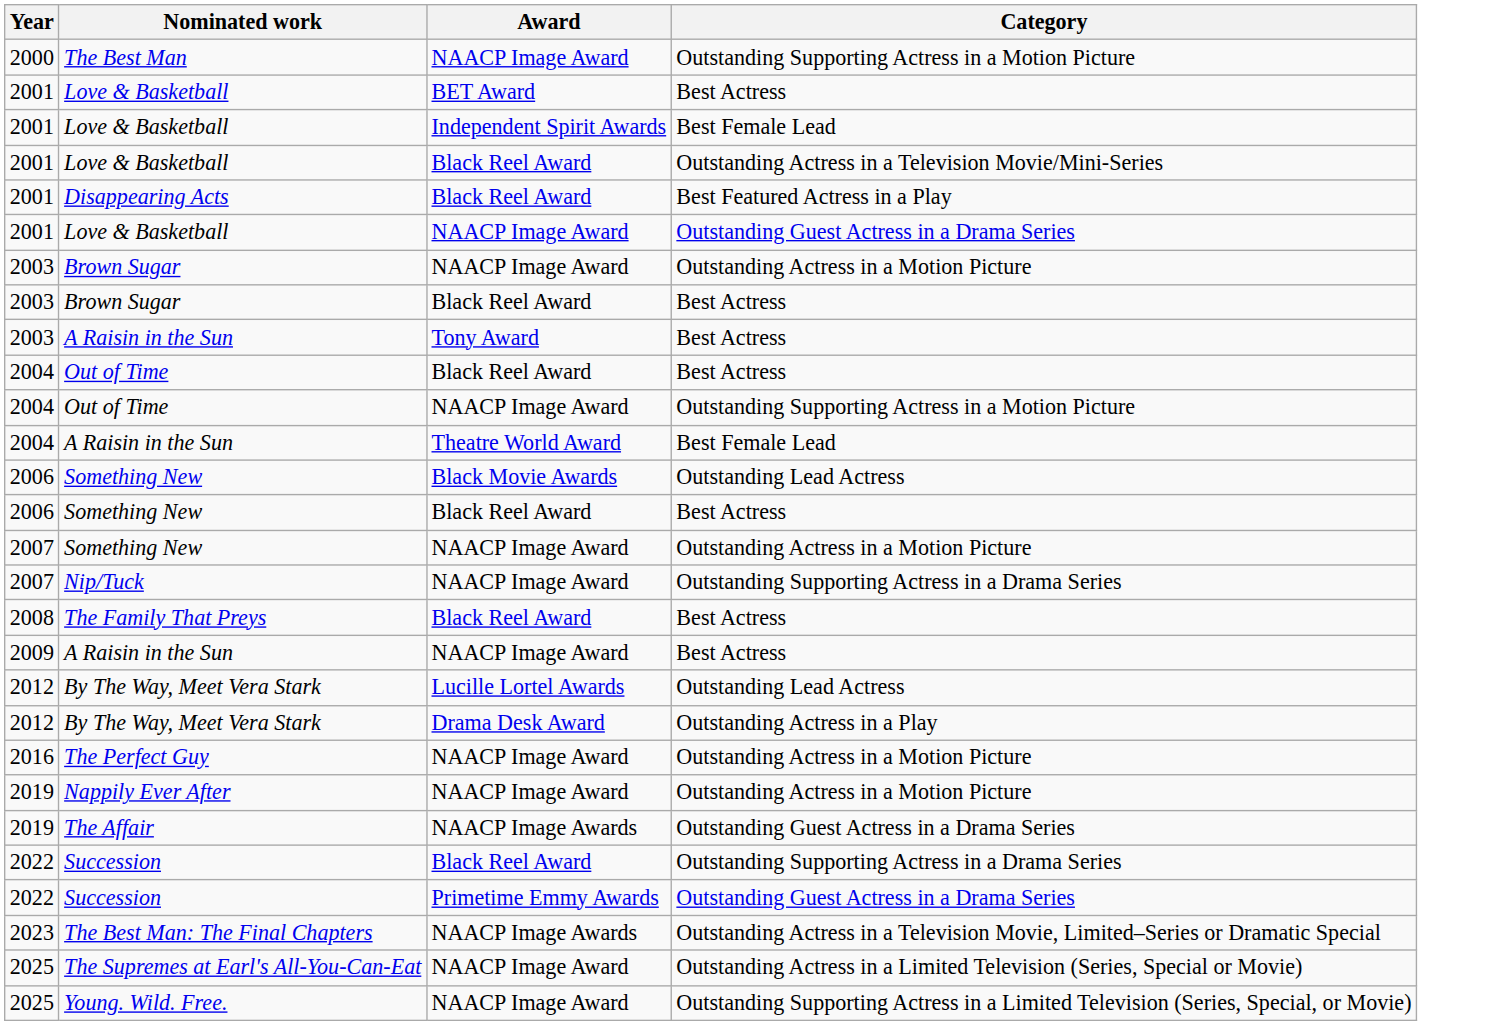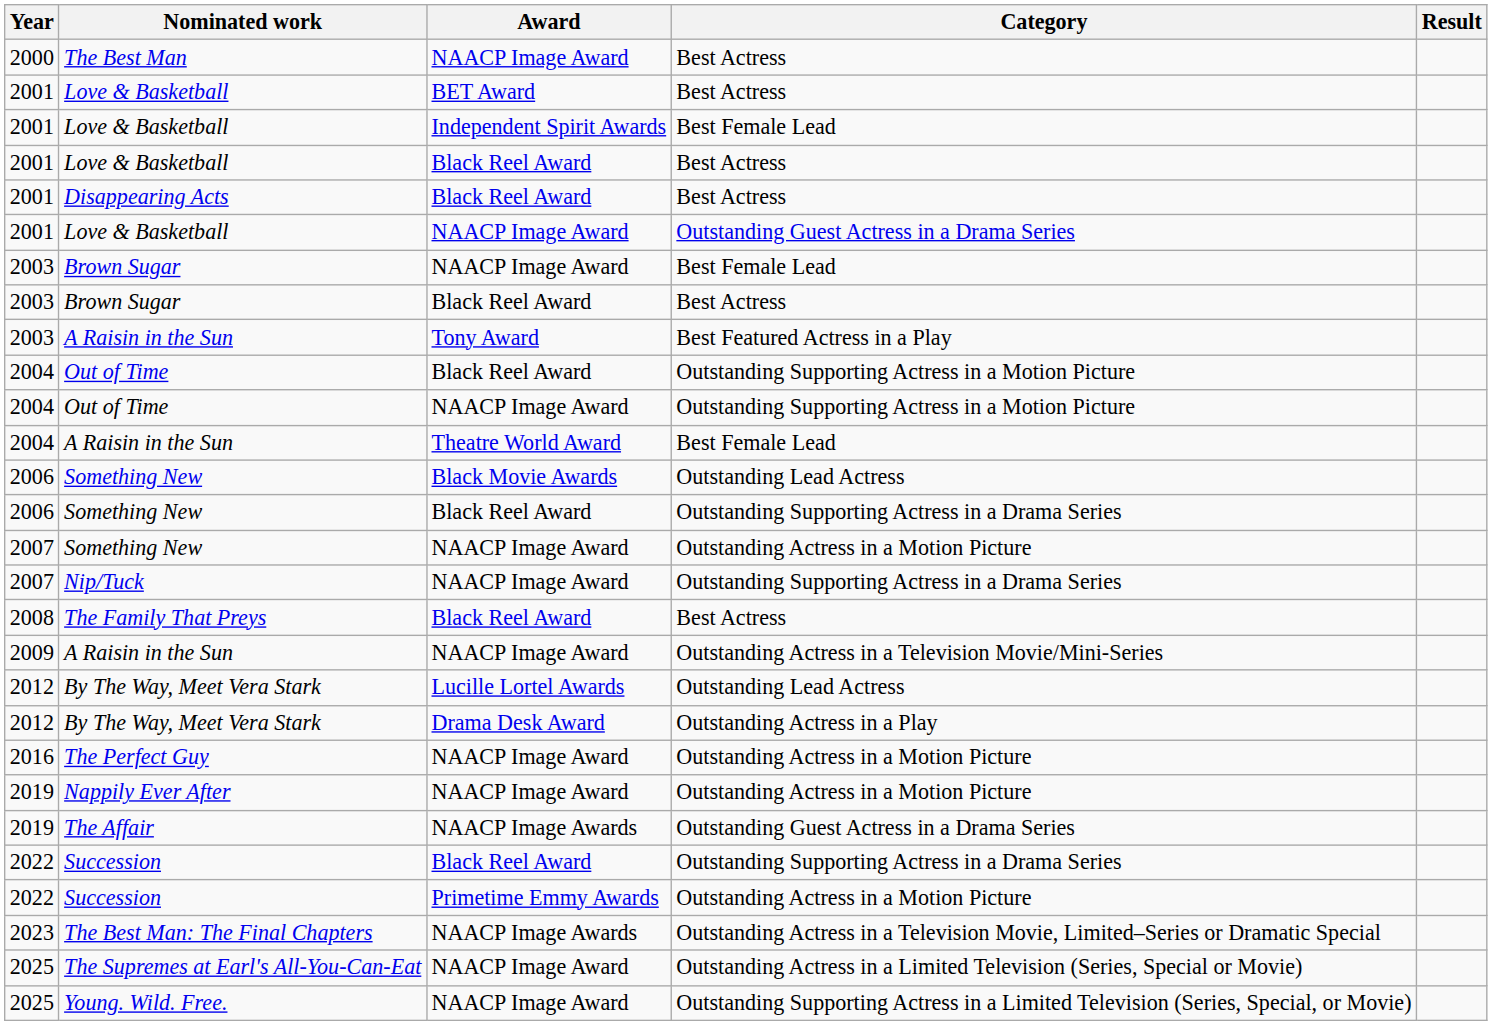+ column: (1452, 22)
(906, 57) Outstanding Supporting Actress in a Motion Picture -> (731, 57) Best Actress
(920, 162) Outstanding Actress in a Television Movie/Mini-Series -> (731, 162) Best Actress
(814, 197) Best Featured Actress in a Play -> (731, 197) Best Actress
(854, 267) Outstanding Actress in a Motion Picture -> (756, 267) Best Female Lead
(731, 337) Best Actress -> (814, 337) Best Featured Actress in a Play
(731, 372) Best Actress -> (906, 372) Outstanding Supporting Actress in a Motion Picture
(731, 512) Best Actress -> (899, 512) Outstanding Supporting Actress in a Drama Series
(731, 652) Best Actress -> (920, 652) Outstanding Actress in a Television Movie/Mini-Series
(876, 897) Outstanding Guest Actress in a Drama Series -> (854, 897) Outstanding Actress in a Motion Picture
